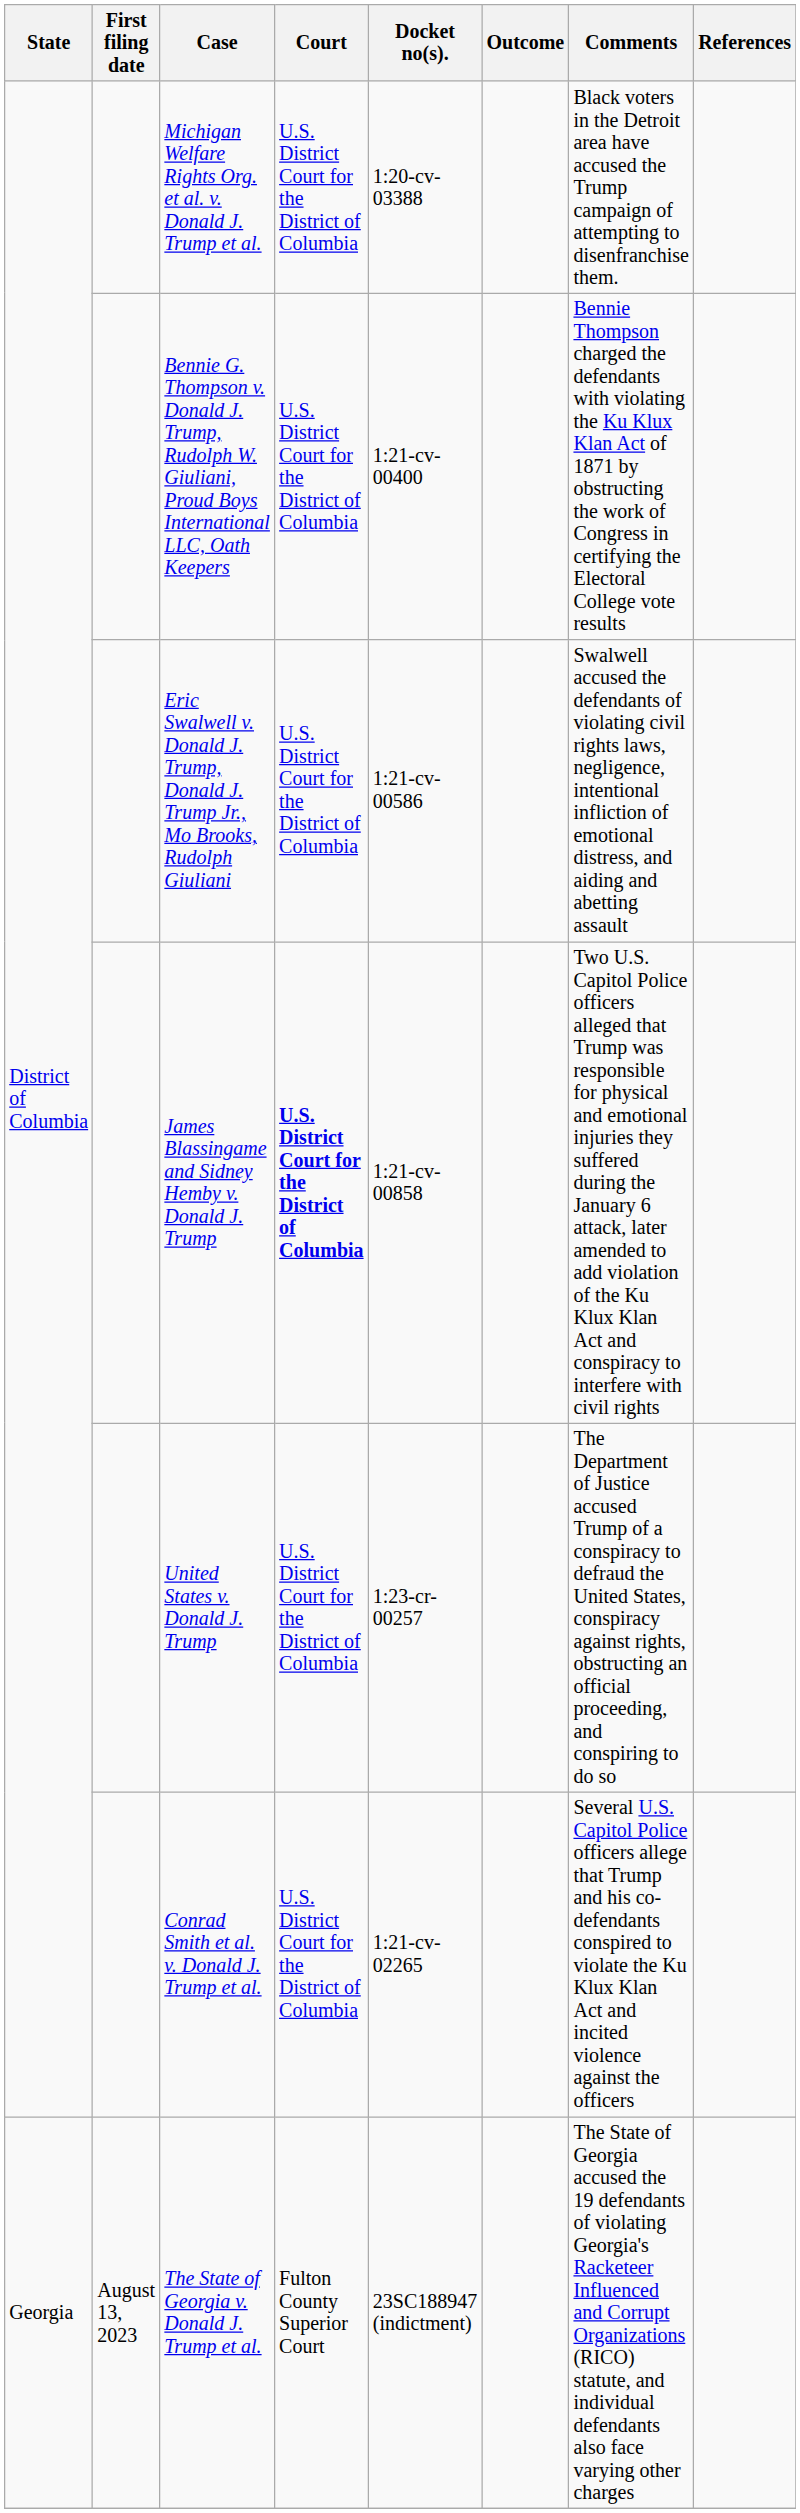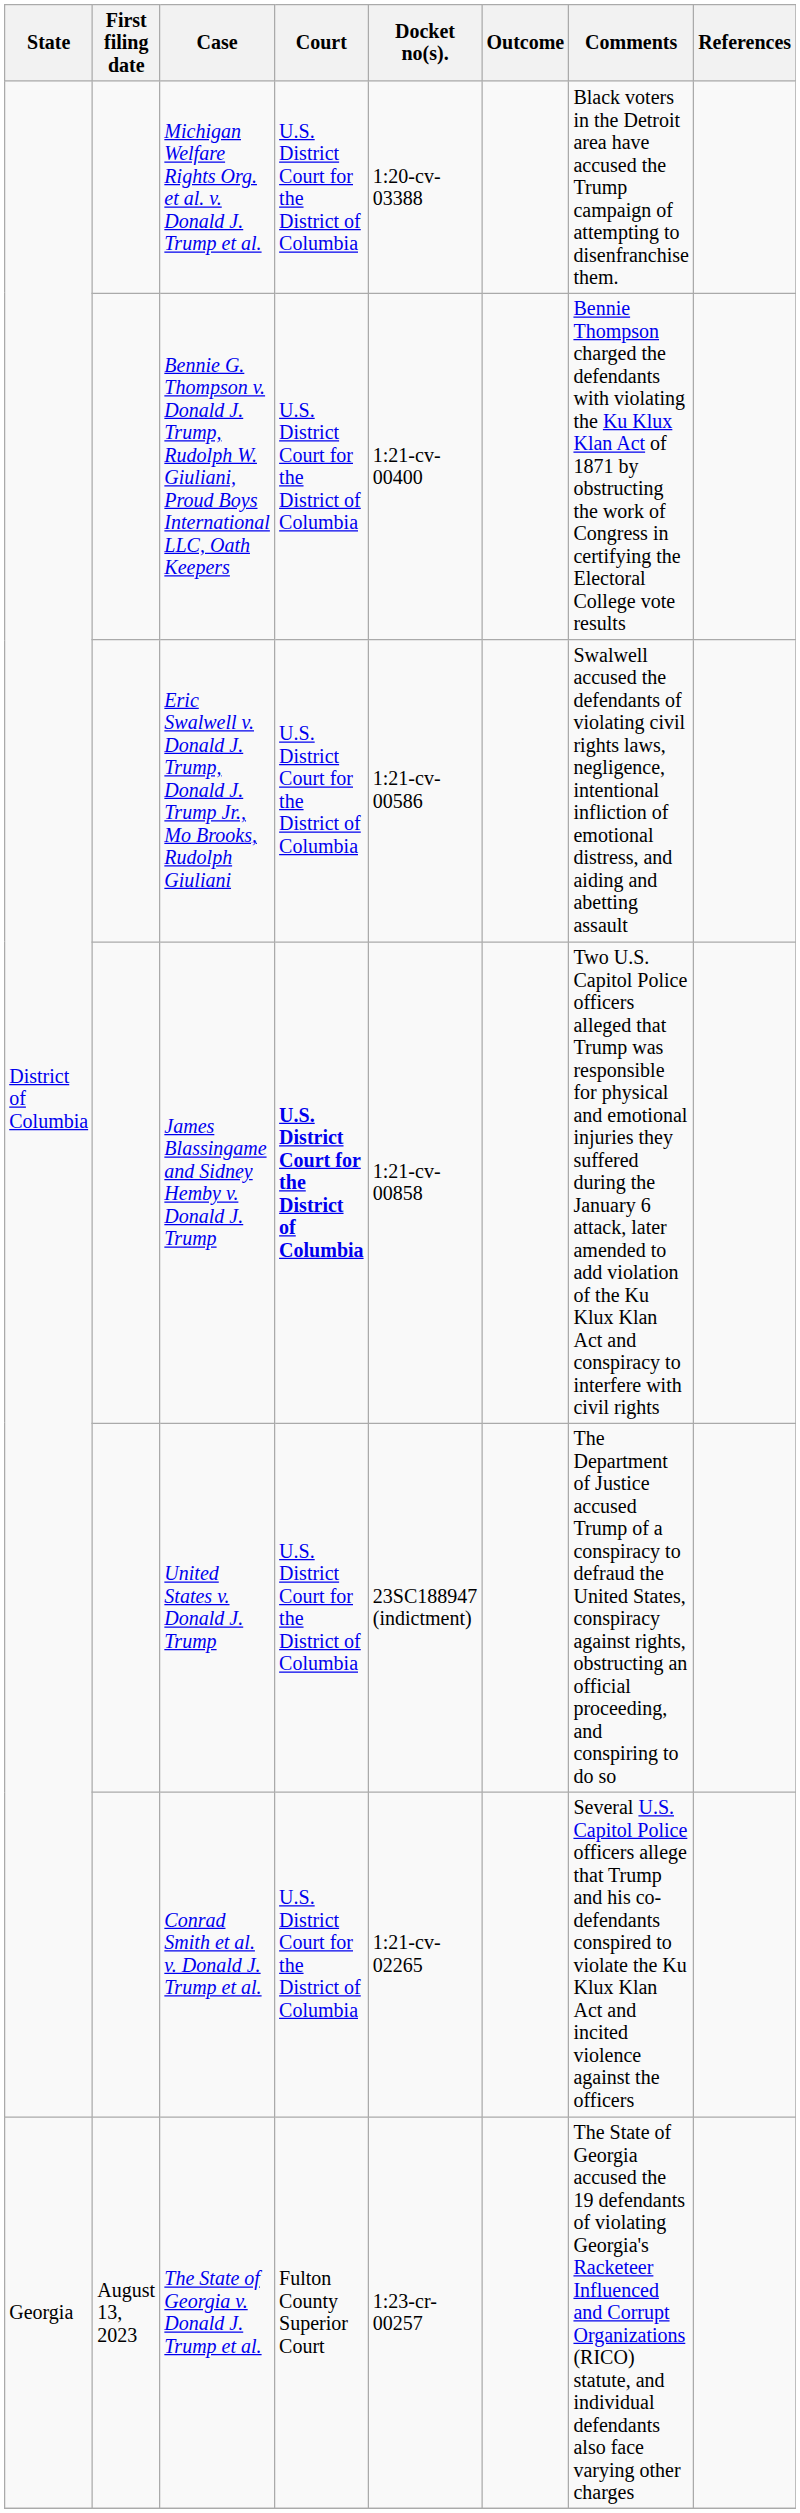(405, 1607) 1:23-cr-00257 -> (425, 1607) 23SC188947 (indictment)
(425, 2312) 23SC188947 (indictment) -> (405, 2312) 1:23-cr-00257
